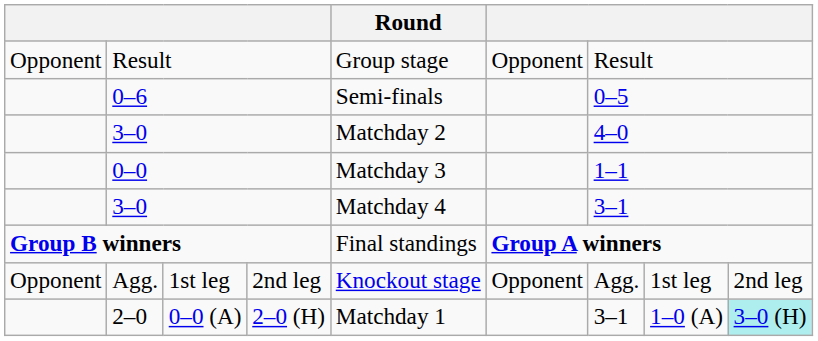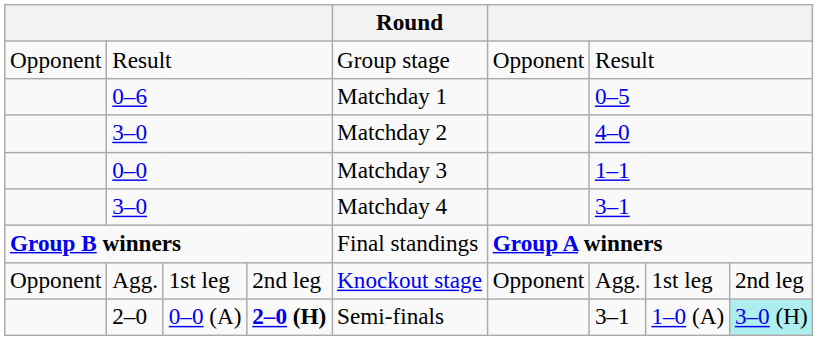(389, 96) Semi-finals -> (392, 96) Matchday 1
(289, 317) normal -> (289, 317) bold
(391, 317) Matchday 1 -> (391, 317) Semi-finals
